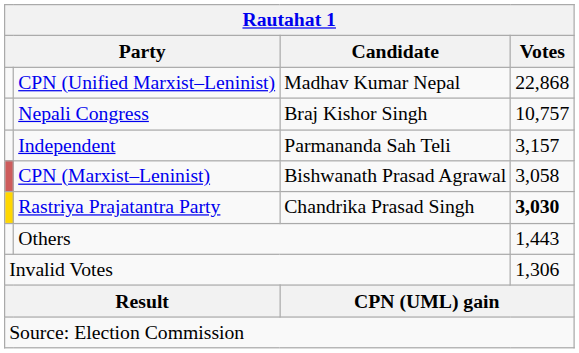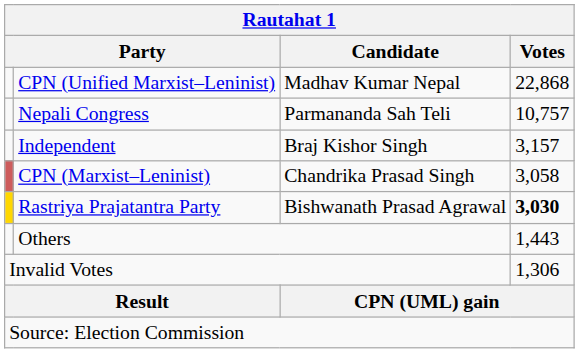(356, 113) Braj Kishor Singh -> (368, 113) Parmananda Sah Teli
(368, 144) Parmananda Sah Teli -> (356, 144) Braj Kishor Singh
(395, 176) Bishwanath Prasad Agrawal -> (379, 176) Chandrika Prasad Singh
(379, 207) Chandrika Prasad Singh -> (395, 207) Bishwanath Prasad Agrawal
